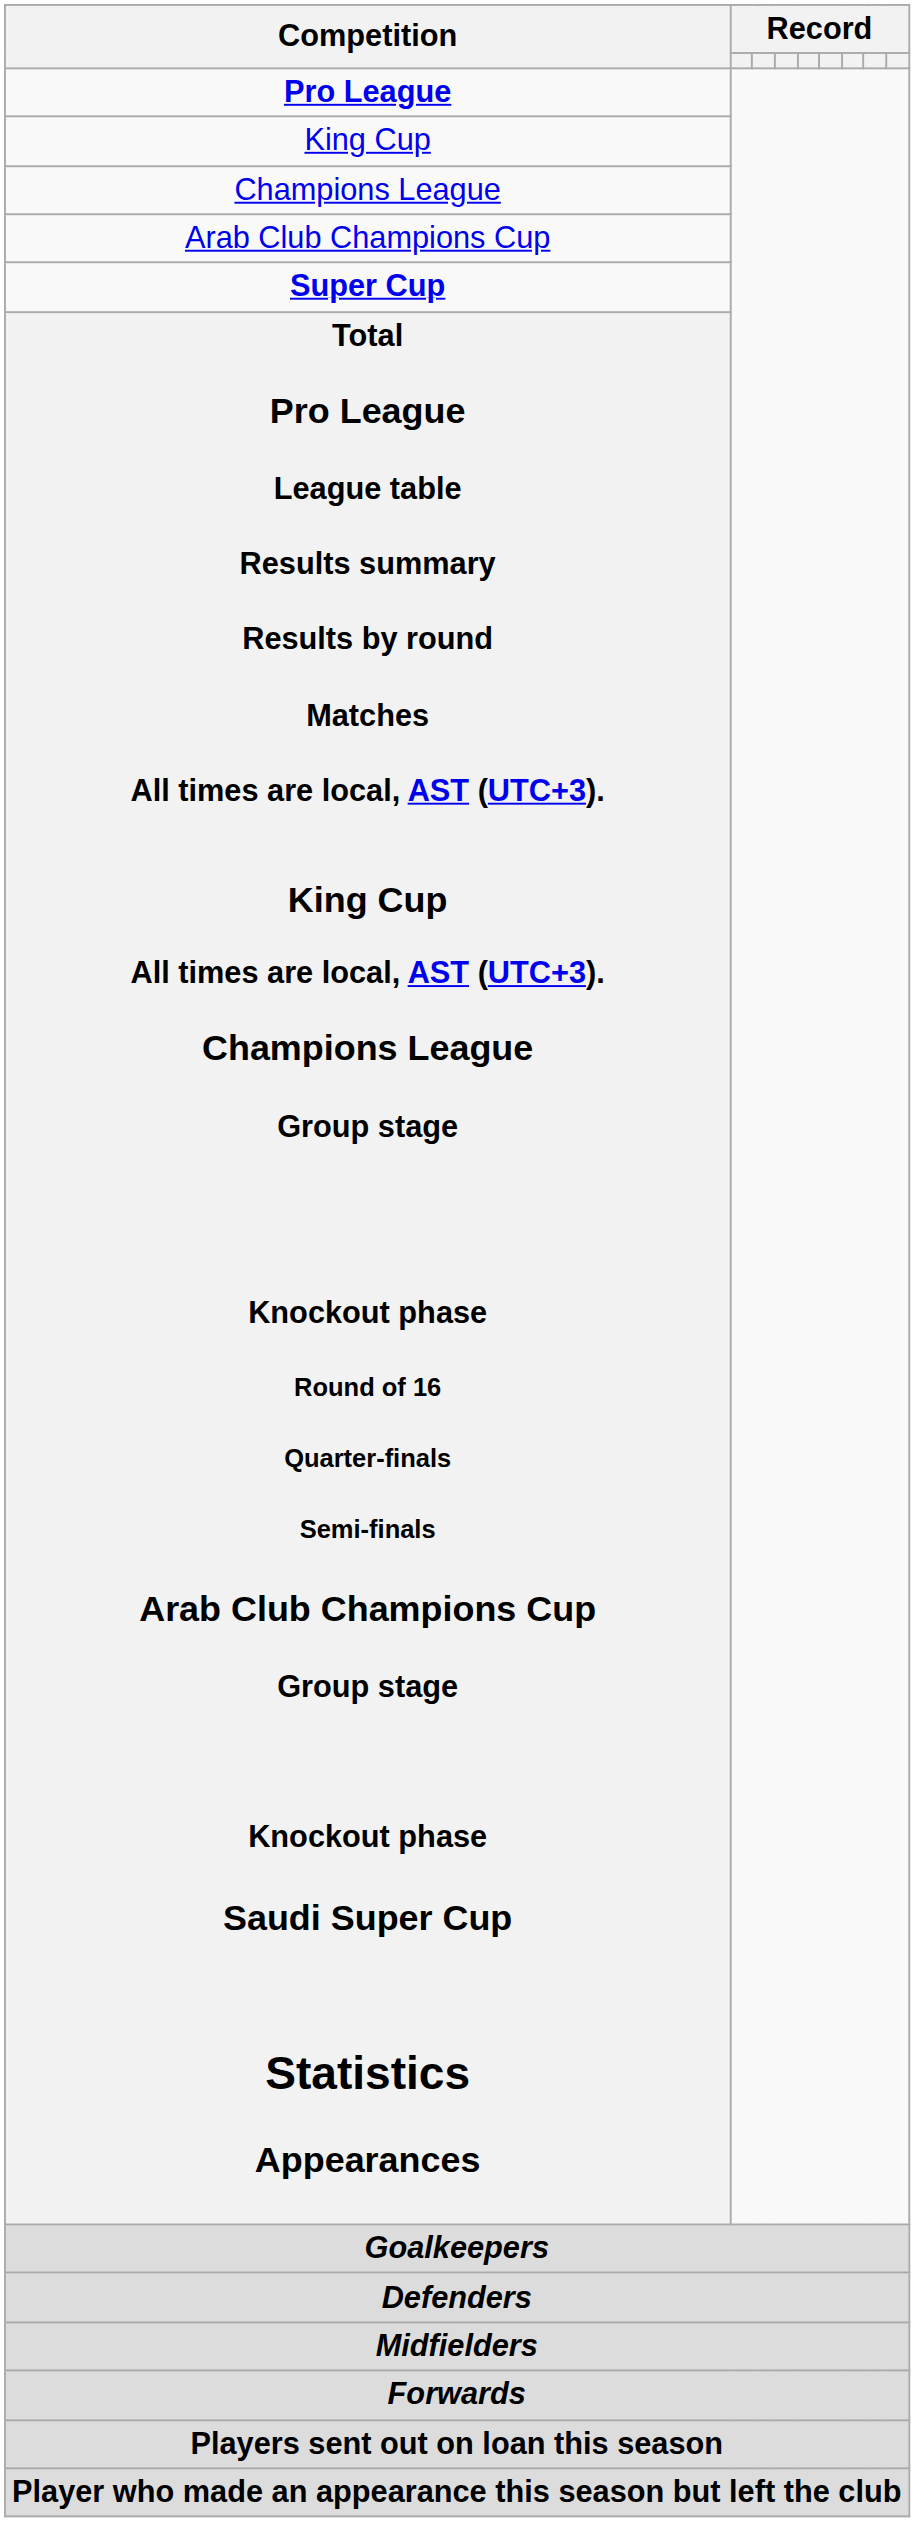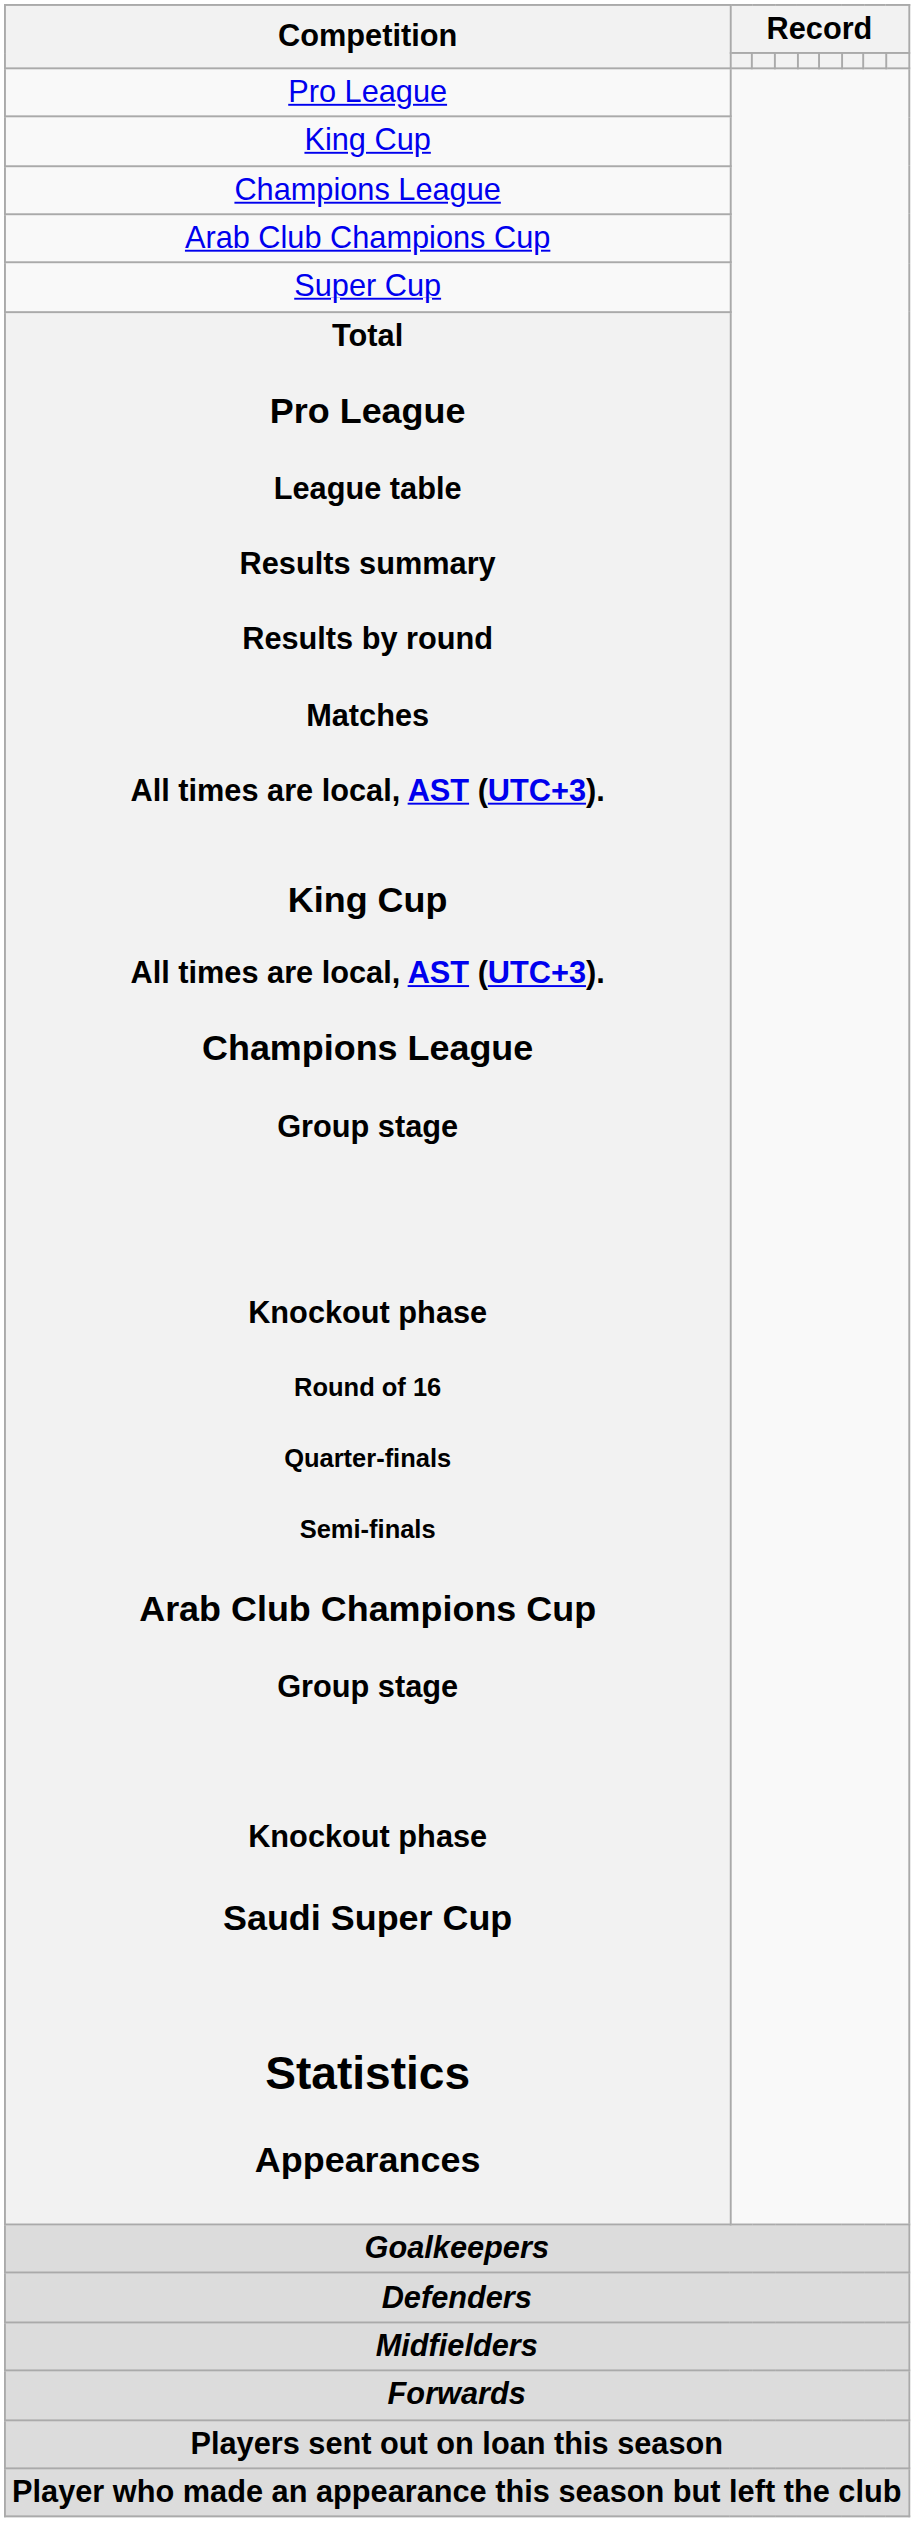(368, 91) bold -> (368, 91) normal
(368, 286) bold -> (368, 286) normal
